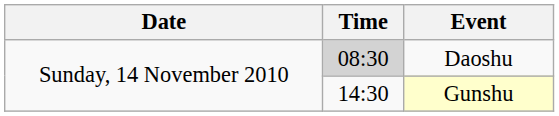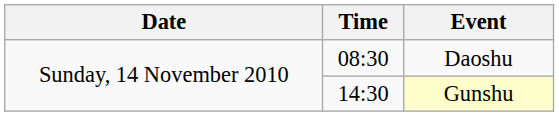(363, 57) lightgrey background -> (363, 57) no background
